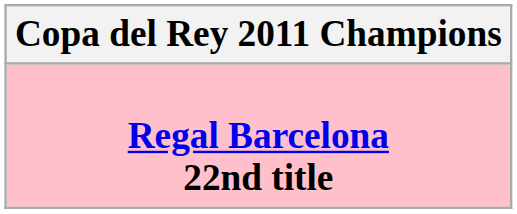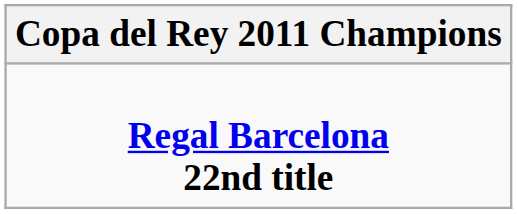(258, 156) pink background -> (258, 156) no background
